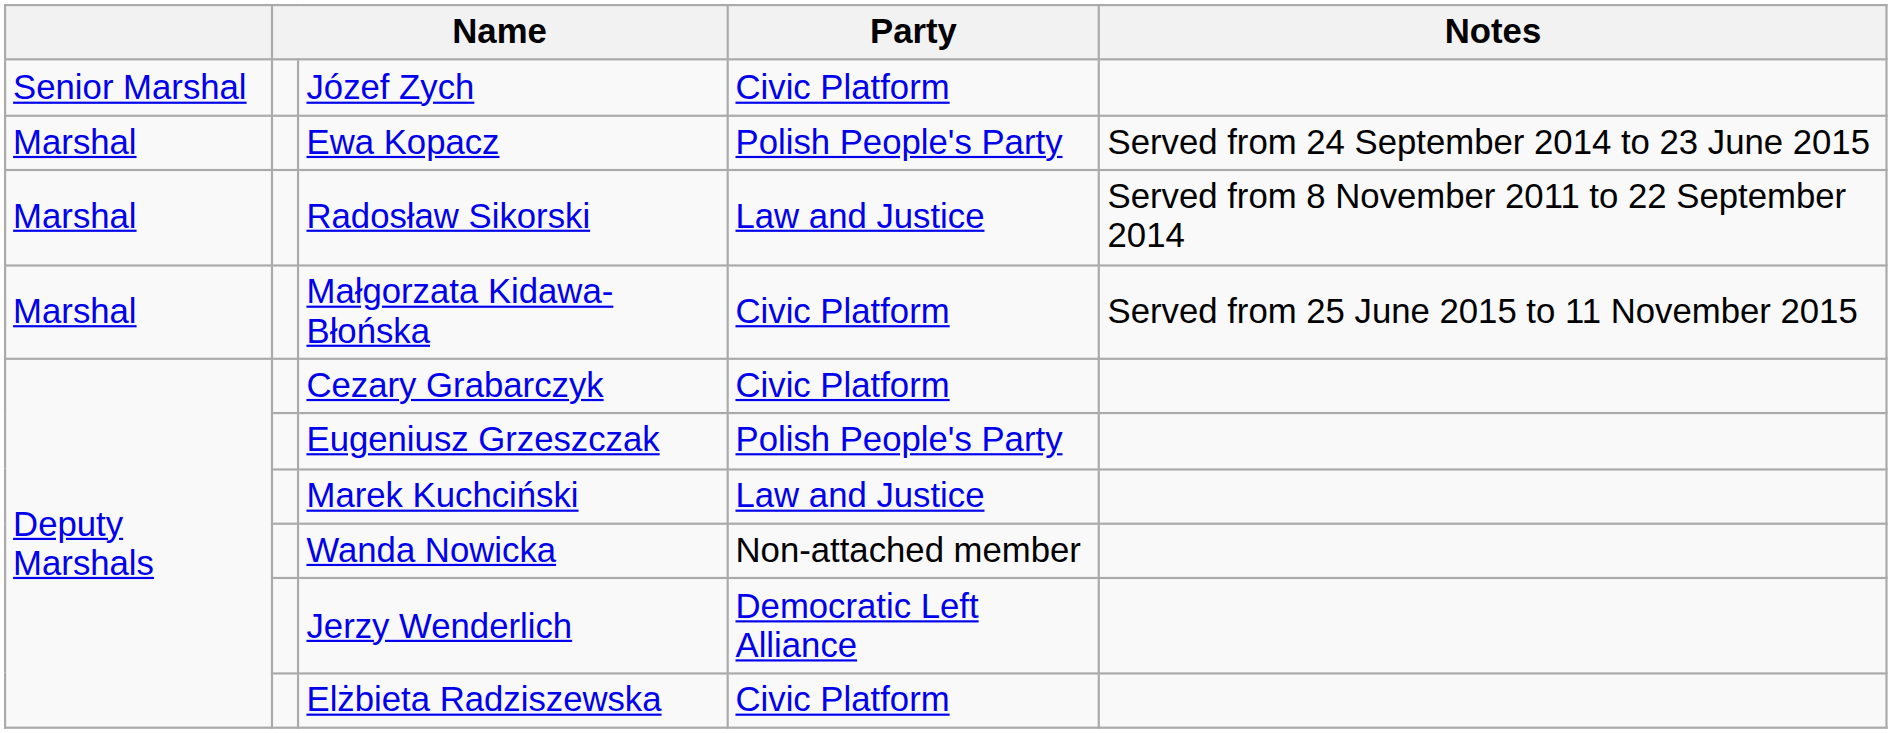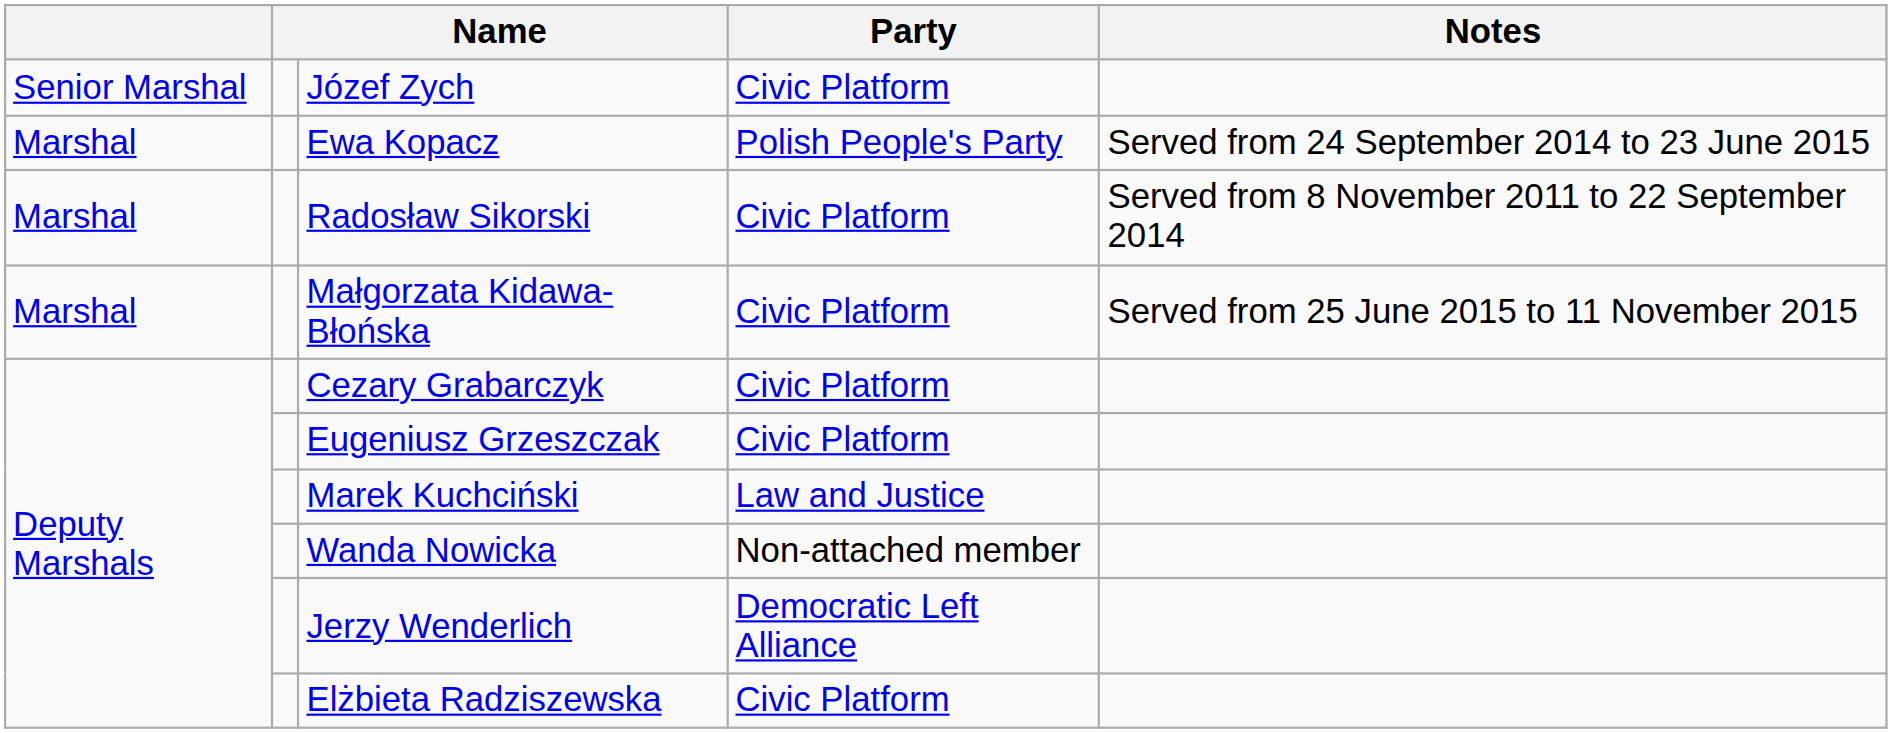(860, 216) Law and Justice -> (843, 216) Civic Platform
(899, 440) Polish People's Party -> (843, 440) Civic Platform
